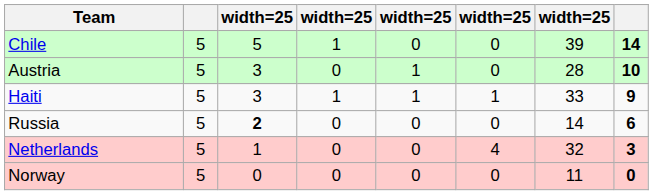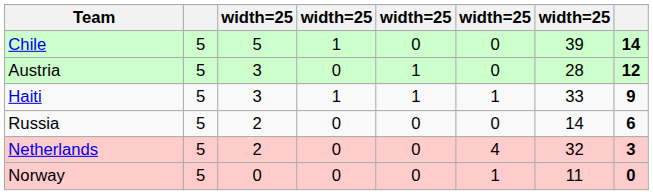(631, 70) 10 -> (631, 70) 12
(257, 123) bold -> (257, 123) normal
(257, 149) 1 -> (257, 149) 2
(495, 176) 0 -> (495, 176) 1
